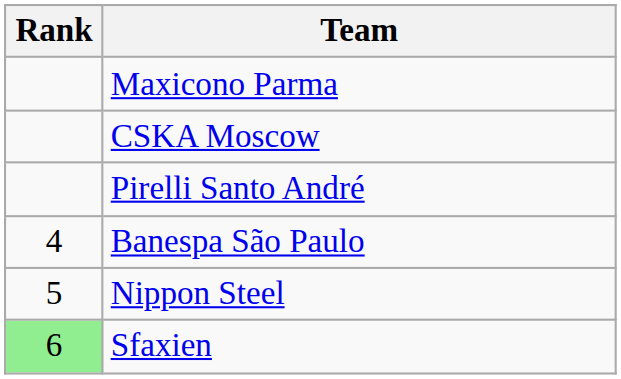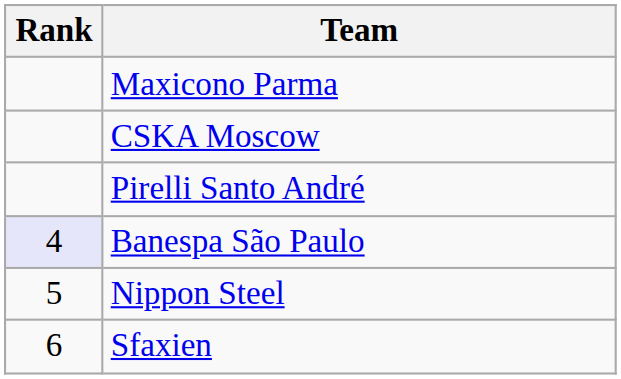(54, 240) no background -> (54, 240) lavender background
(54, 345) lightgreen background -> (54, 345) no background
